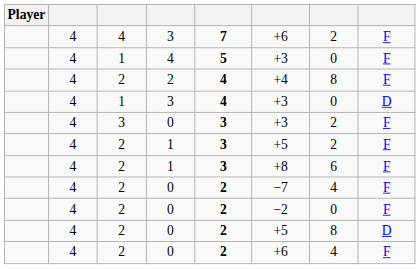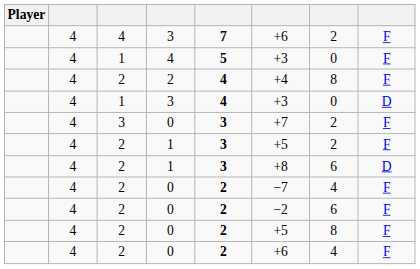(281, 123) +3 -> (281, 123) +7
(387, 166) F -> (387, 166) D
(334, 209) 0 -> (334, 209) 6
(387, 230) D -> (387, 230) F
